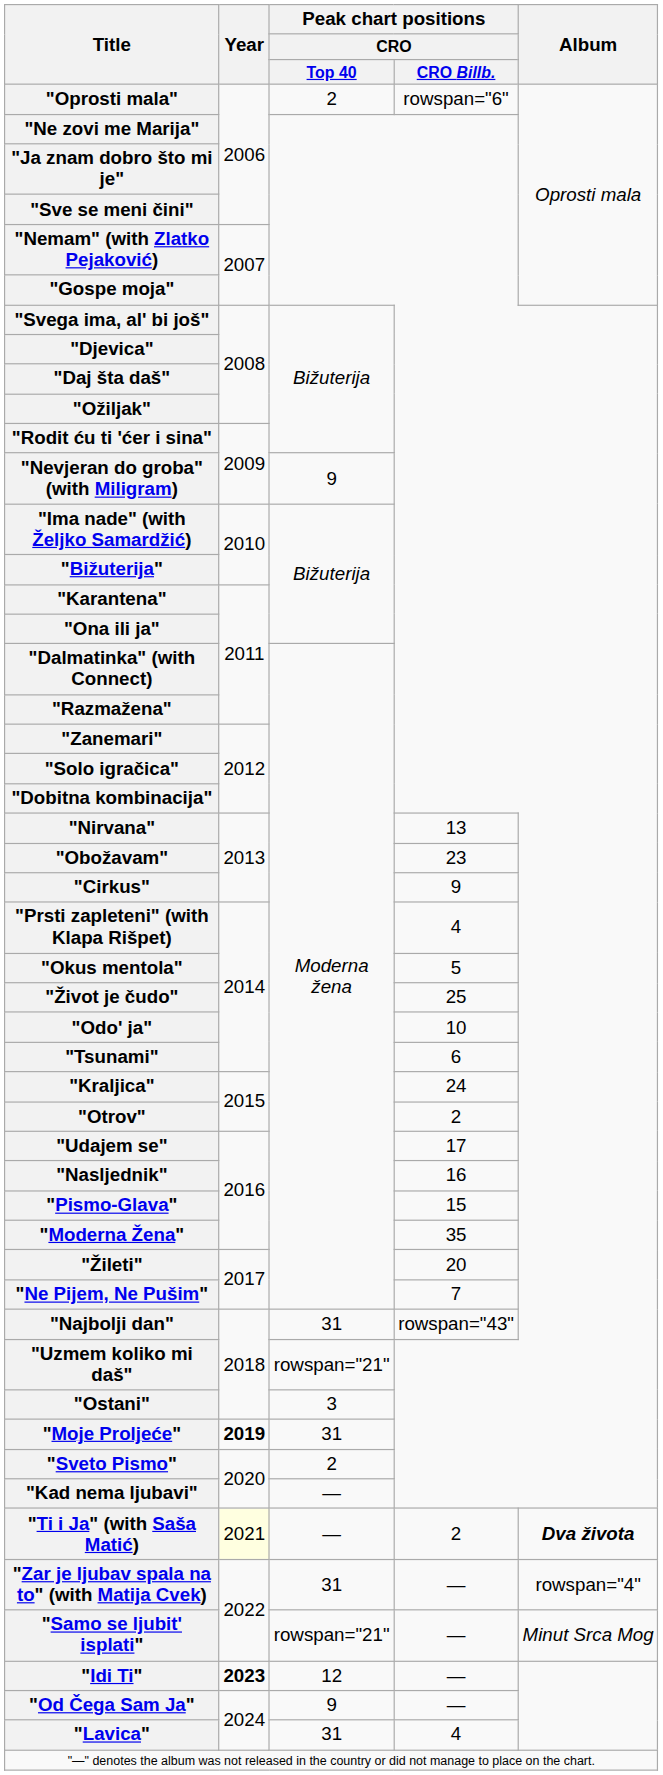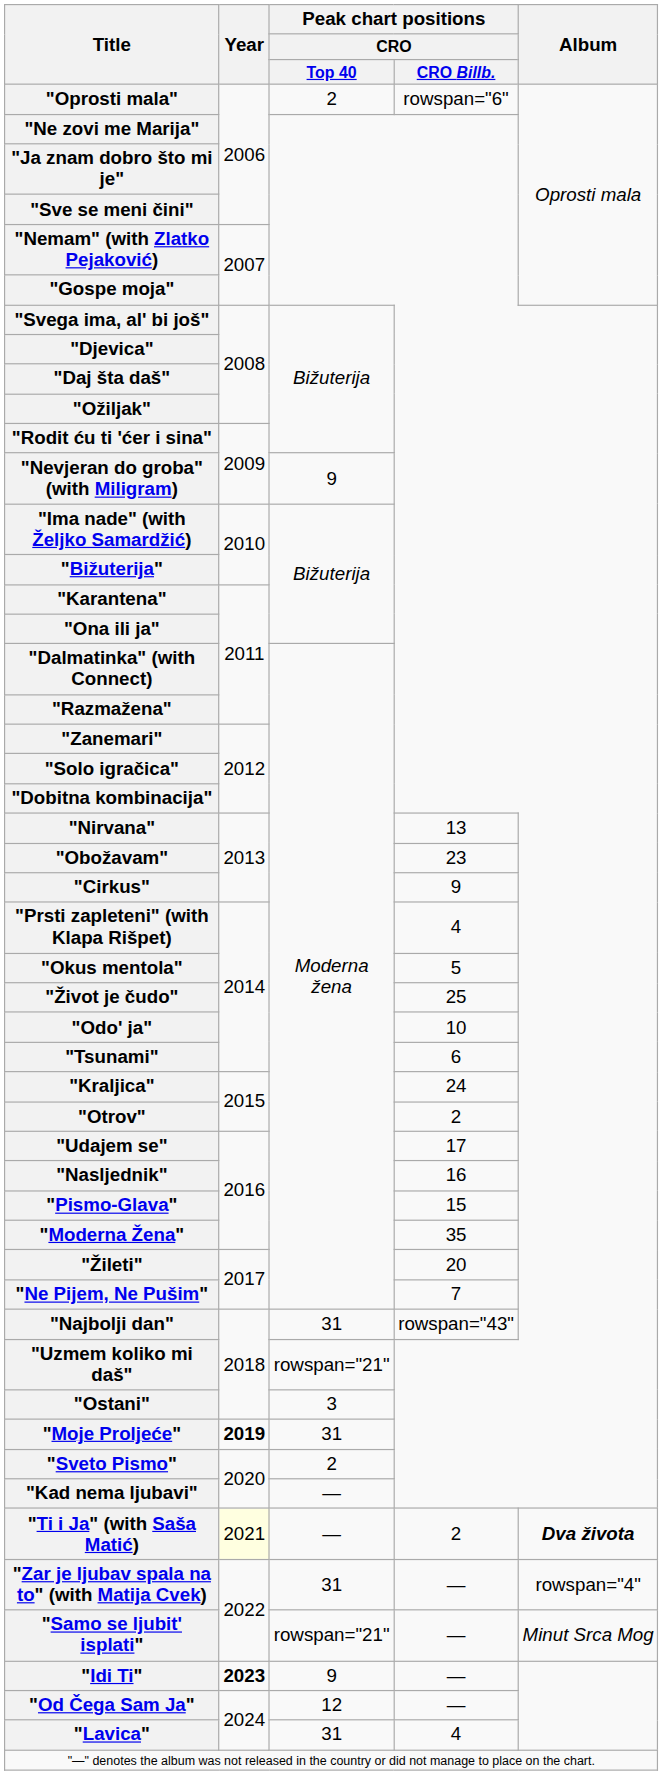(332, 1675) 12 -> (332, 1675) 9
(332, 1705) 9 -> (332, 1705) 12
